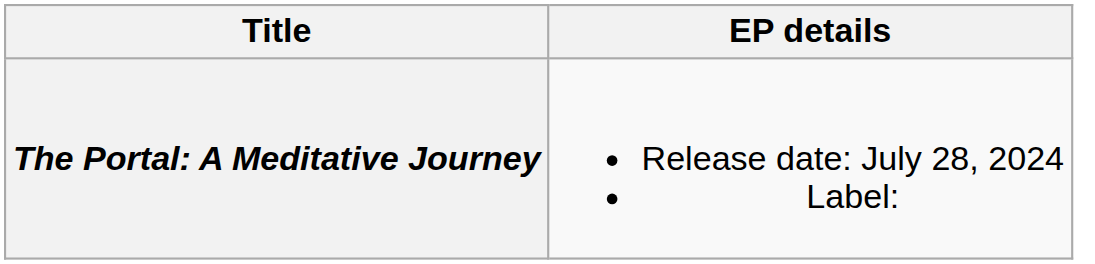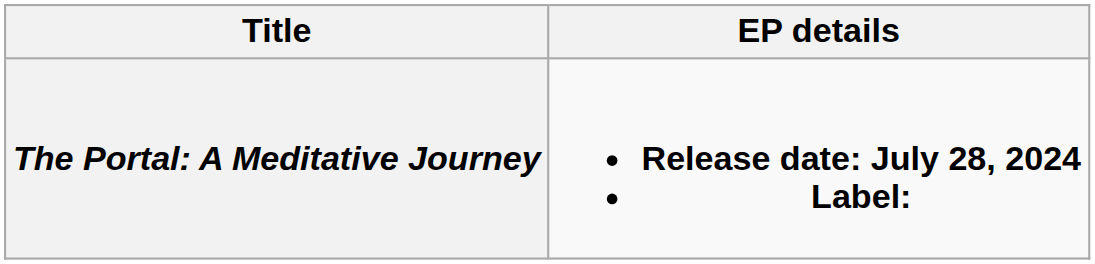(810, 178) normal -> (819, 178) bold
